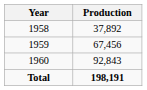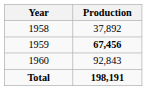(107, 45) normal -> (107, 45) bold
